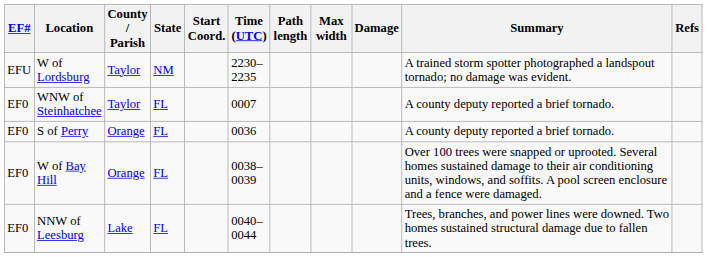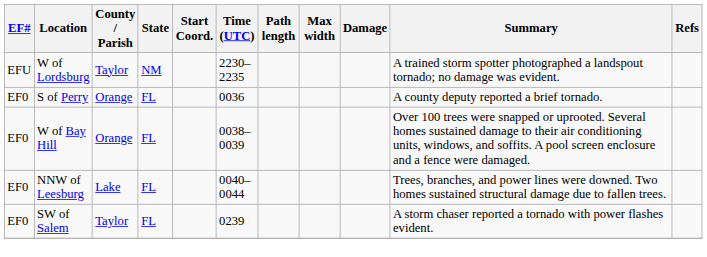- row: (69, 104)
+ row: (53, 221)
